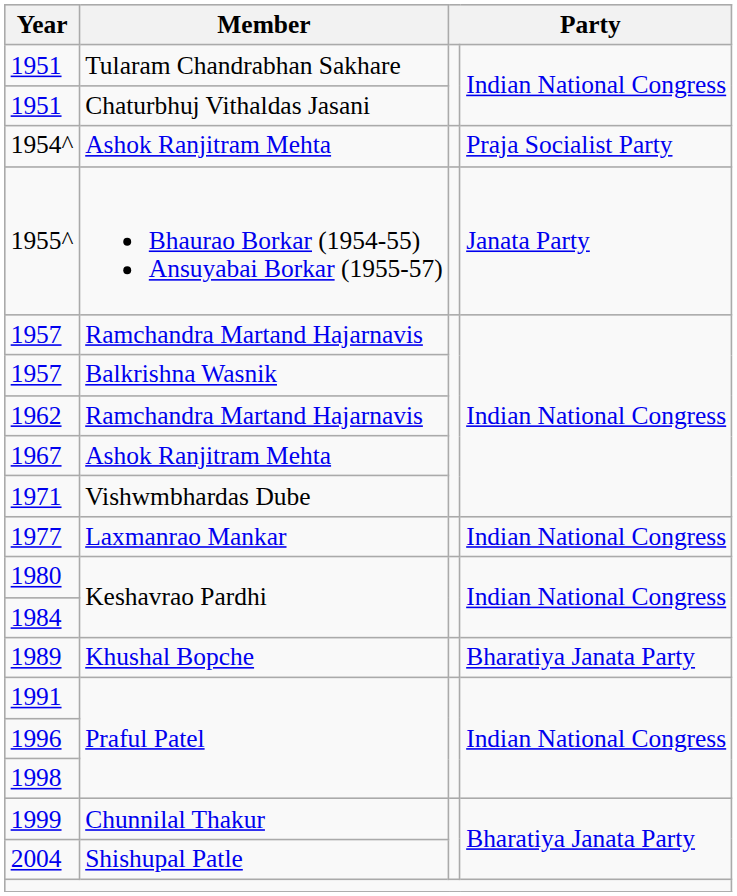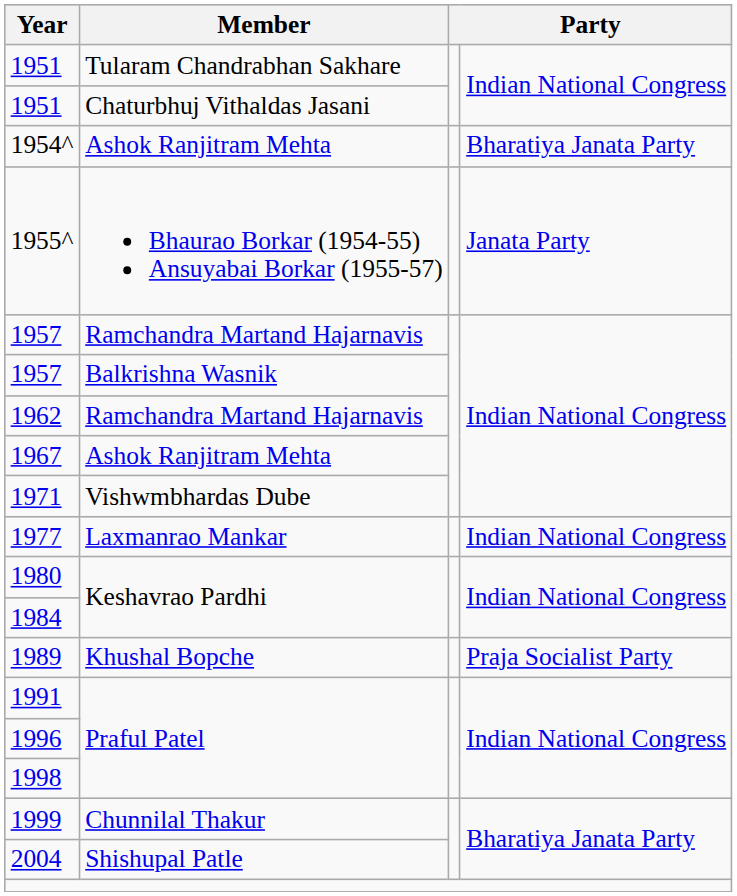(569, 145) Praja Socialist Party -> (581, 145) Bharatiya Janata Party
(581, 657) Bharatiya Janata Party -> (569, 657) Praja Socialist Party
